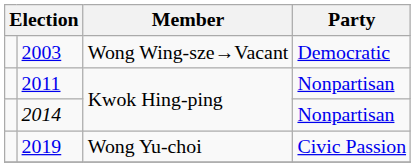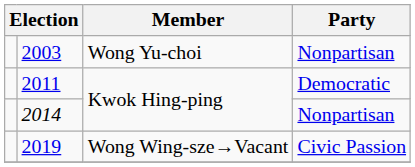(188, 51) Wong Wing-sze→Vacant -> (145, 51) Wong Yu-choi
(344, 51) Democratic -> (346, 51) Nonpartisan
(346, 83) Nonpartisan -> (344, 83) Democratic
(145, 146) Wong Yu-choi -> (188, 146) Wong Wing-sze→Vacant
